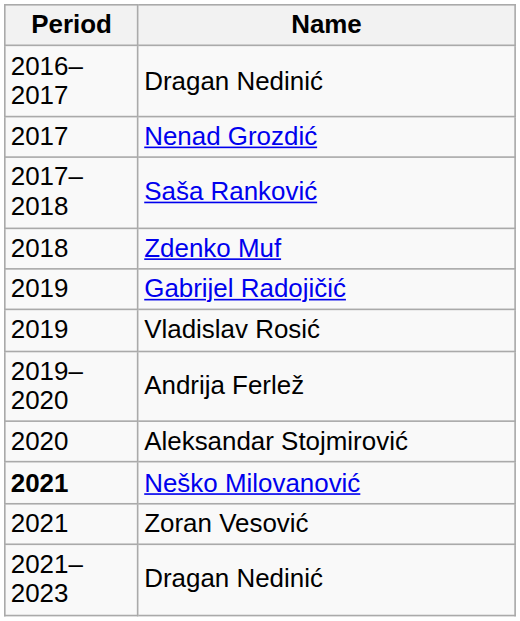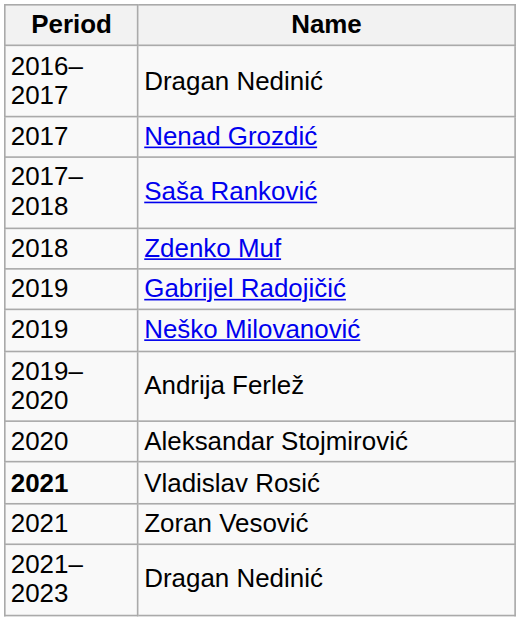(232, 330) Vladislav Rosić -> (252, 330) Neško Milovanović
(252, 482) Neško Milovanović -> (232, 482) Vladislav Rosić
